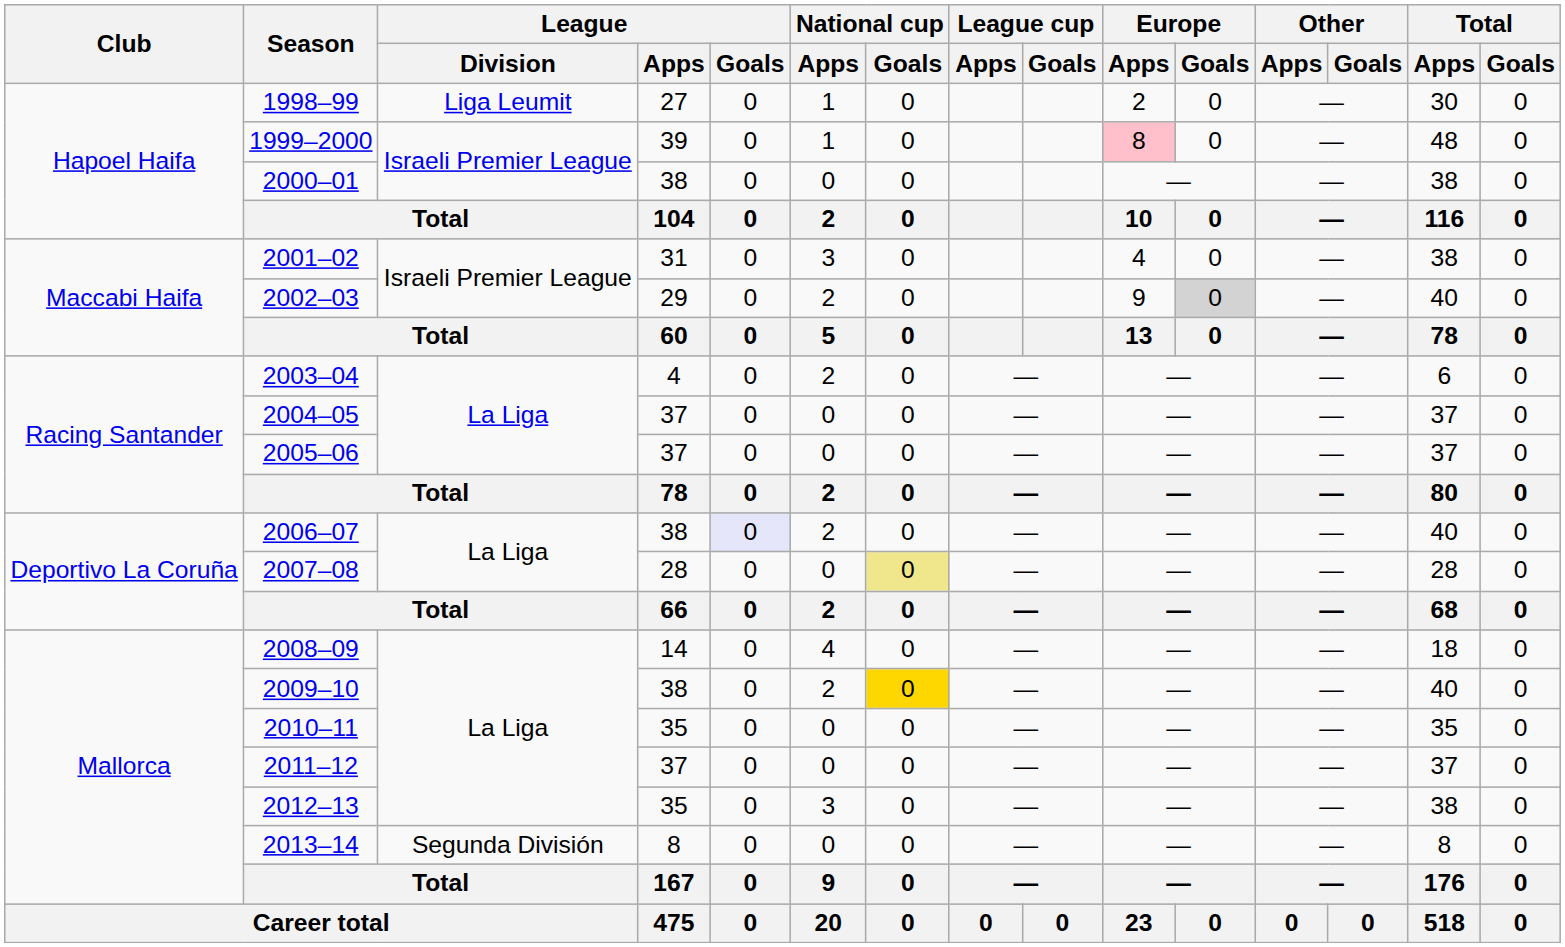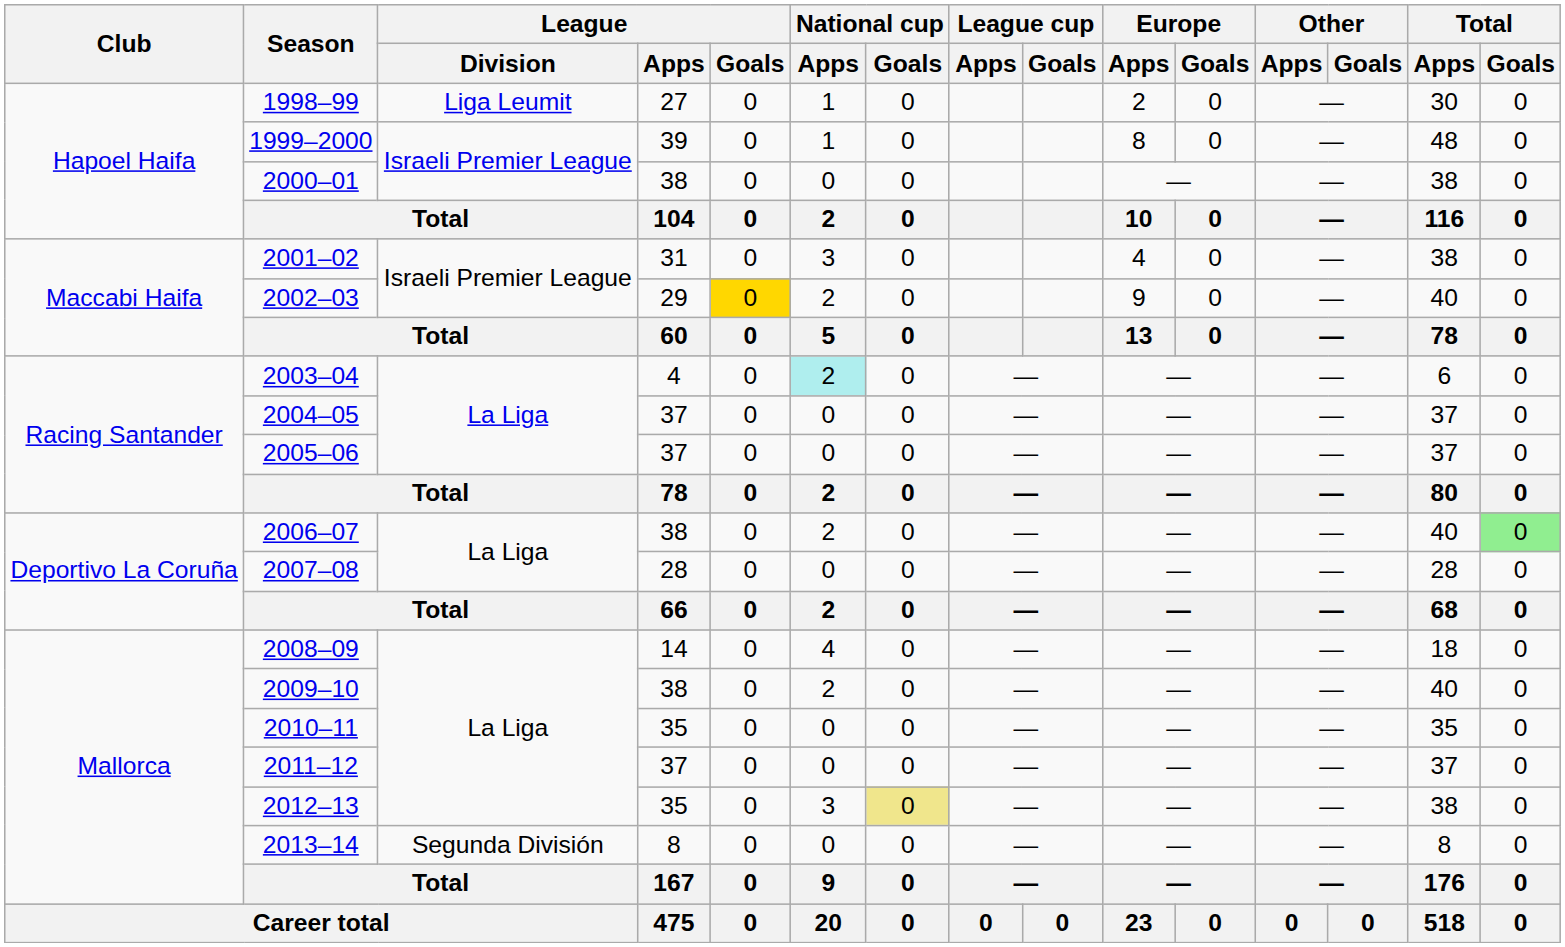(1139, 141) pink background -> (1139, 141) no background
(750, 297) no background -> (750, 297) gold background
(1215, 297) lightgrey background -> (1215, 297) no background
(828, 375) no background -> (828, 375) paleturquoise background
(750, 532) lavender background -> (750, 532) no background
(1521, 532) no background -> (1521, 532) lightgreen background
(908, 571) khaki background -> (908, 571) no background
(908, 688) gold background -> (908, 688) no background
(908, 805) no background -> (908, 805) khaki background
